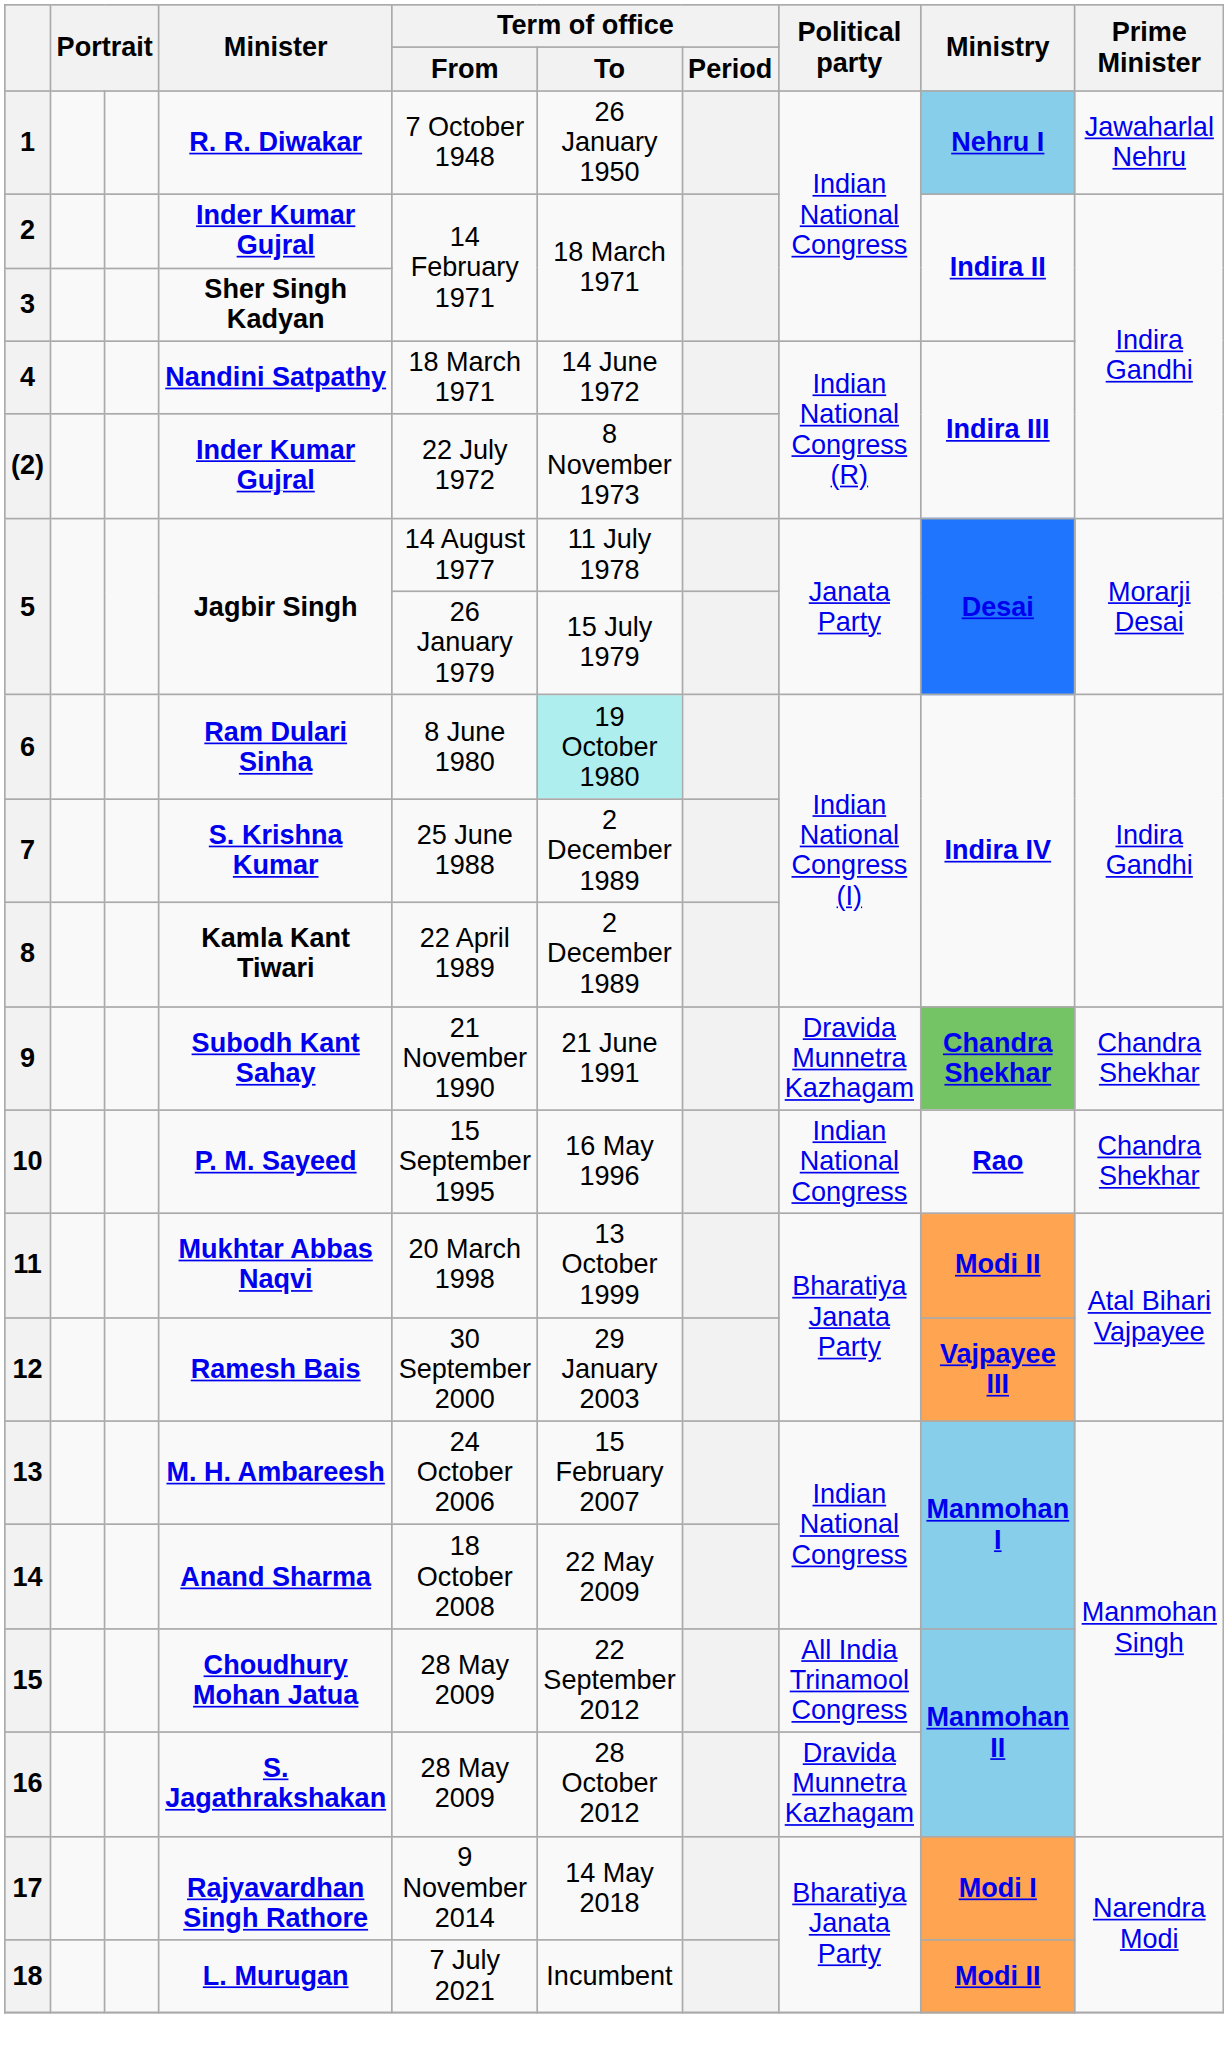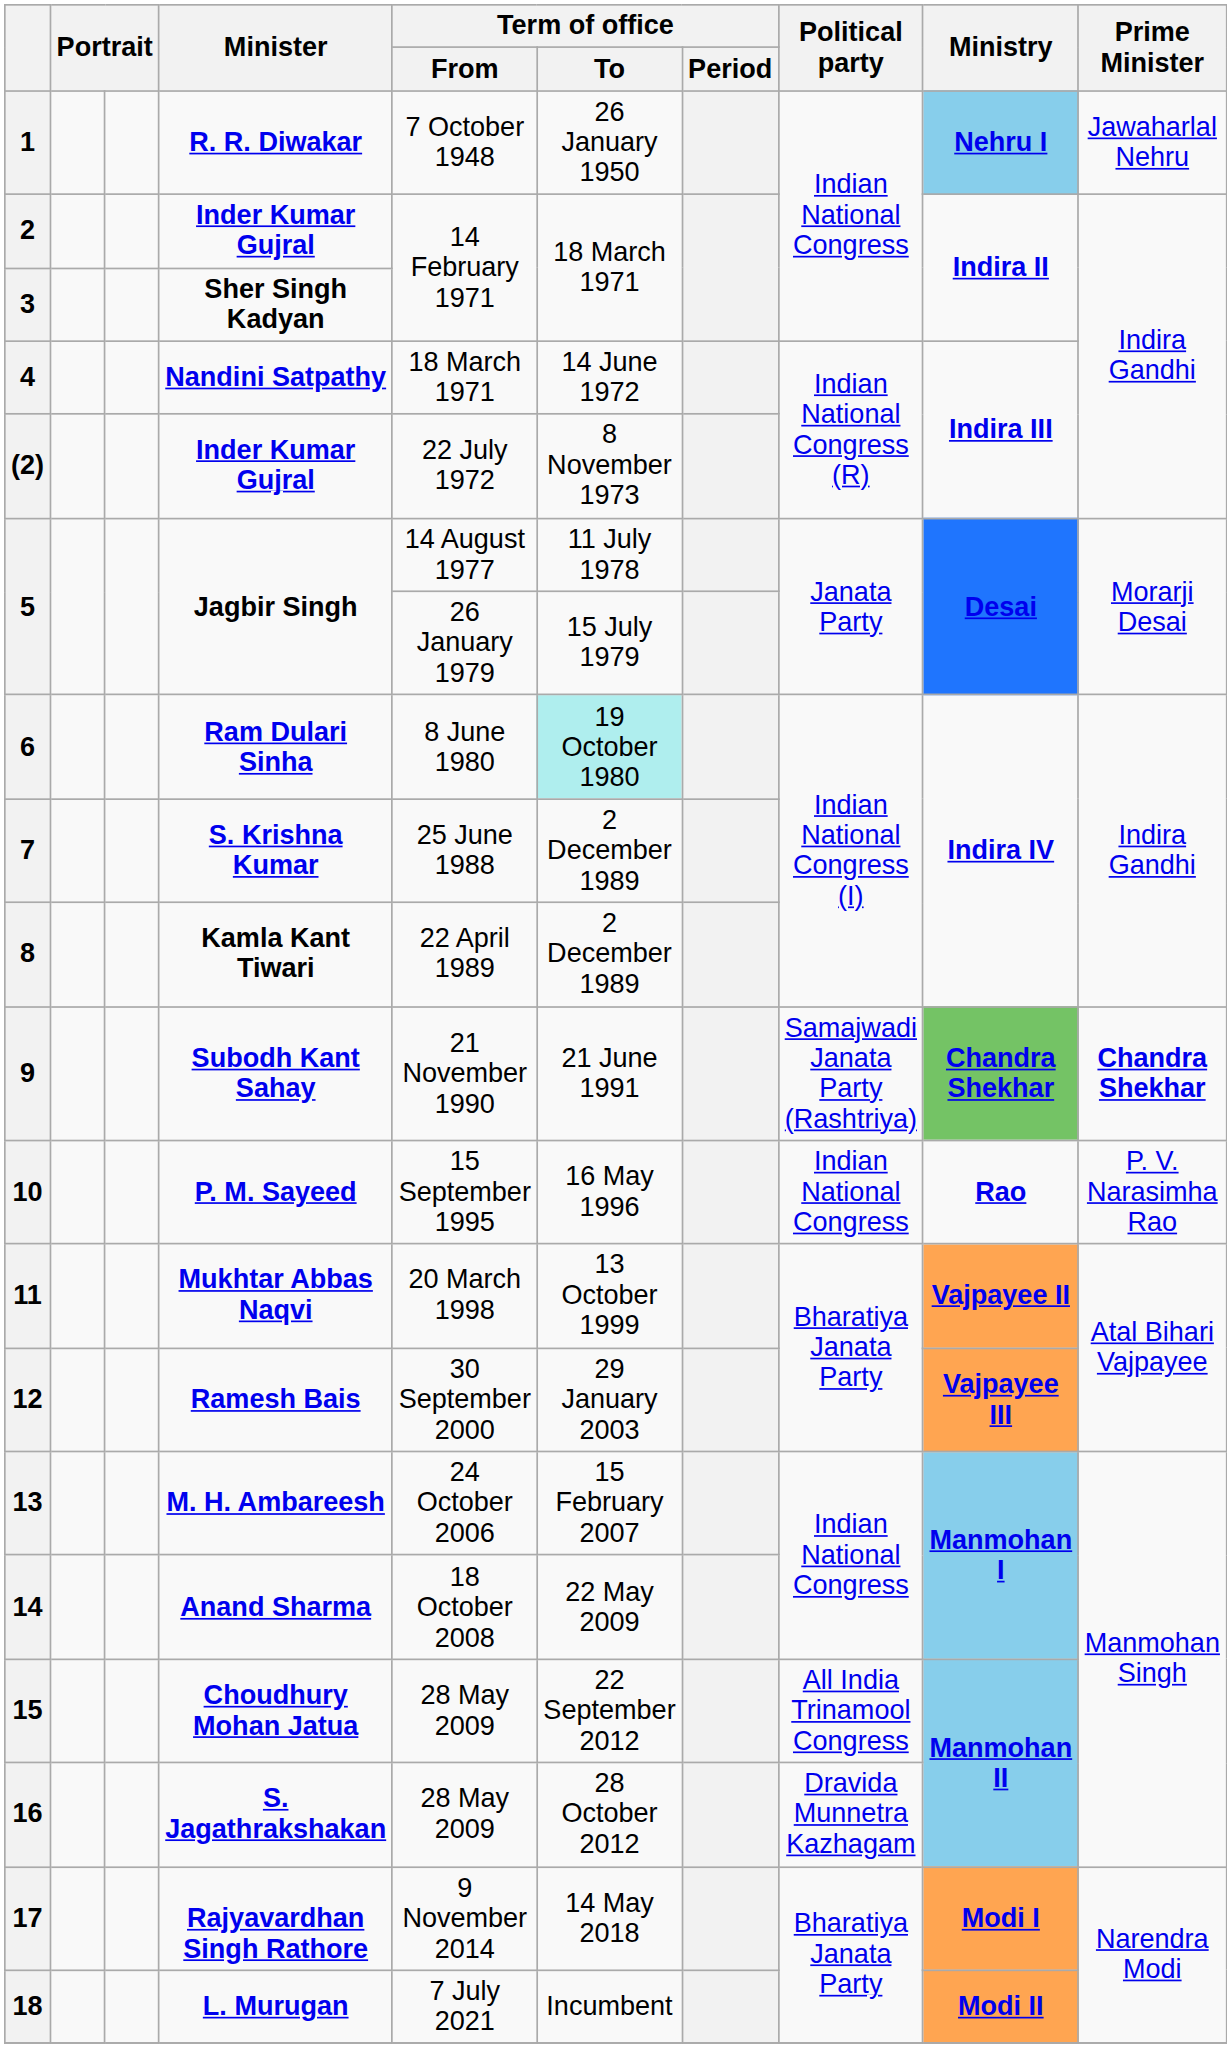(849, 1057) Dravida Munnetra Kazhagam -> (851, 1072) Samajwadi Janata Party (Rashtriya)
(1149, 1057) normal -> (1152, 1072) bold
(1149, 1161) Chandra Shekhar -> (1152, 1191) P. V. Narasimha Rao
(998, 1265) Modi II -> (1001, 1295) Vajpayee II
